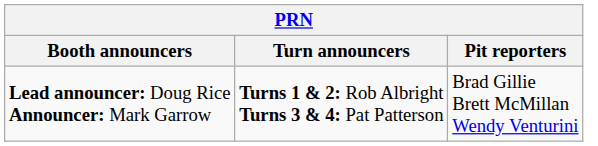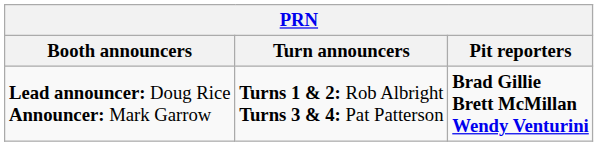(515, 103) normal -> (521, 103) bold
